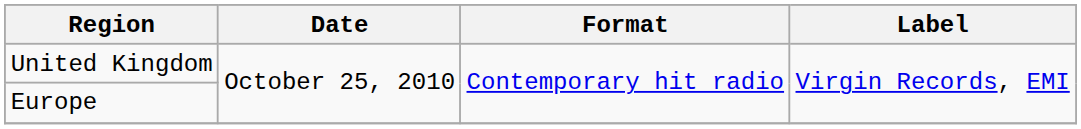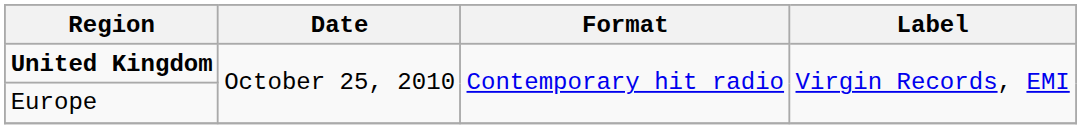(112, 64) normal -> (112, 64) bold
